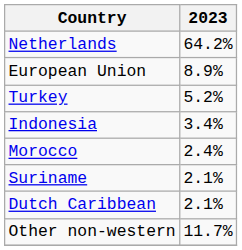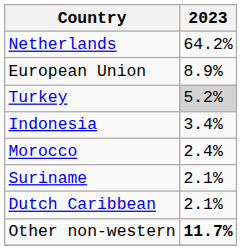(203, 98) no background -> (203, 98) lightgrey background
(208, 232) normal -> (208, 232) bold
